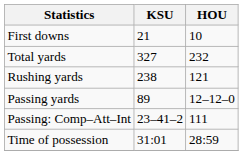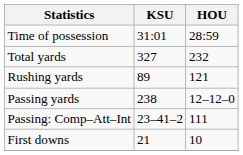rows swapped: (38, 35) <-> (58, 139)
(147, 77) 238 -> (144, 77) 89
(144, 98) 89 -> (147, 98) 238
